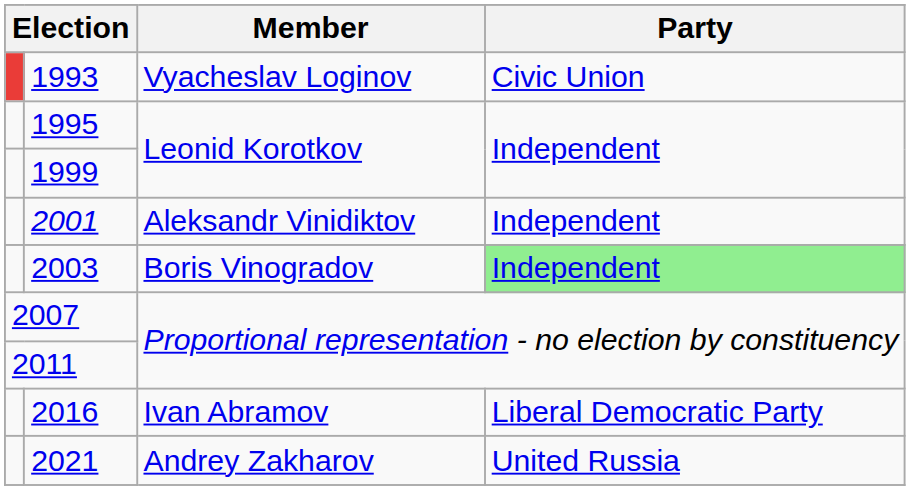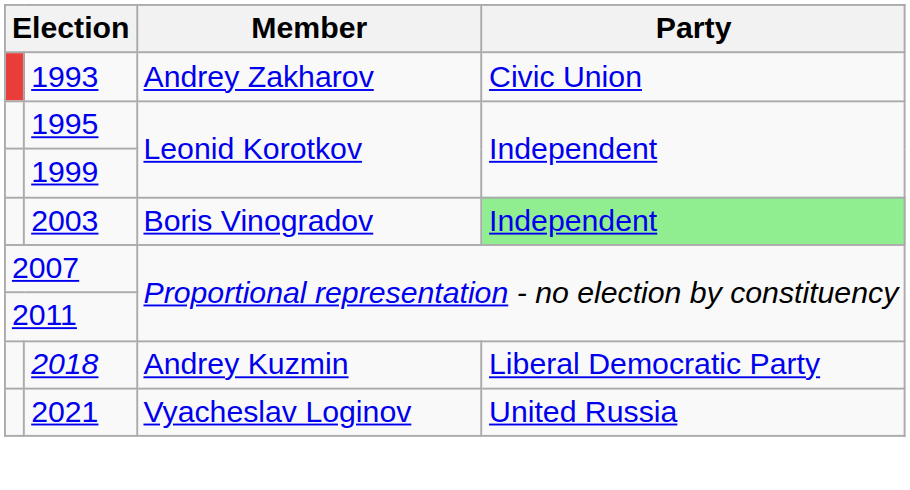(277, 76) Vyacheslav Loginov -> (259, 76) Andrey Zakharov
- row: (65, 220)
- row: (65, 412)
+ row: (65, 364)
(259, 460) Andrey Zakharov -> (277, 412) Vyacheslav Loginov
